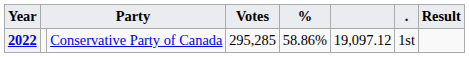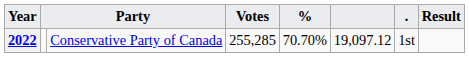(253, 40) 295,285 -> (253, 40) 255,285
(305, 40) 58.86% -> (305, 40) 70.70%
